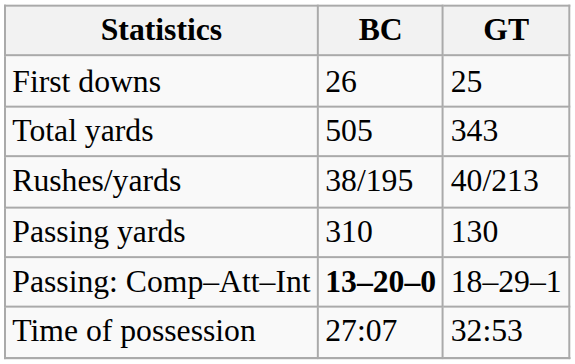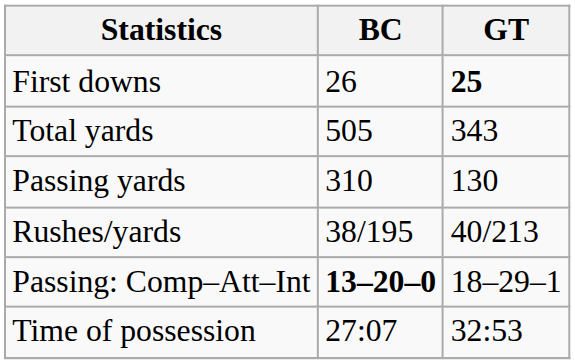(467, 80) normal -> (467, 80) bold
rows swapped: (97, 181) <-> (99, 231)
